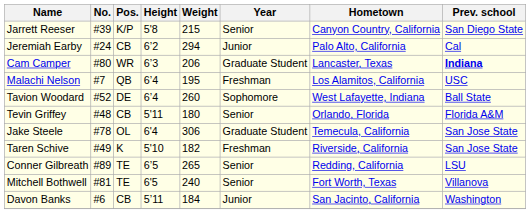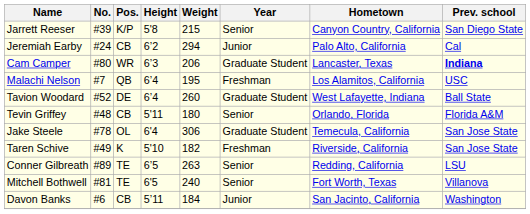(250, 98) Sophomore -> (265, 98) Graduate Student
(191, 166) 265 -> (191, 166) 263
